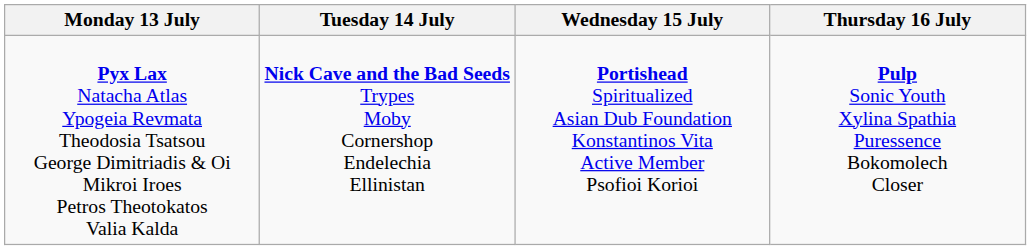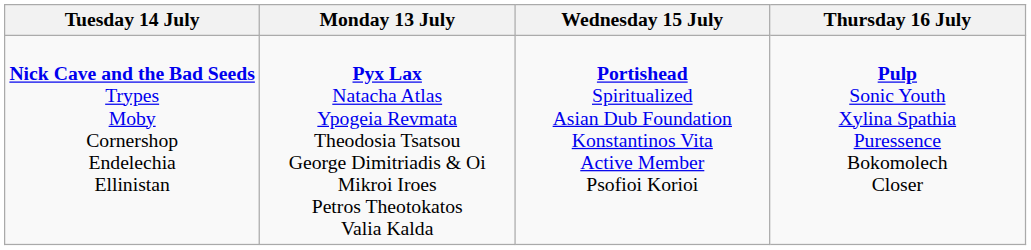columns swapped: (132, 20) <-> (387, 20)
